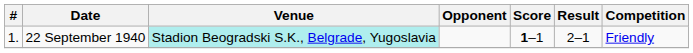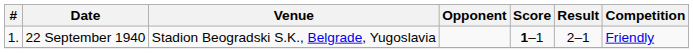(294, 37) paleturquoise background -> (294, 37) no background
